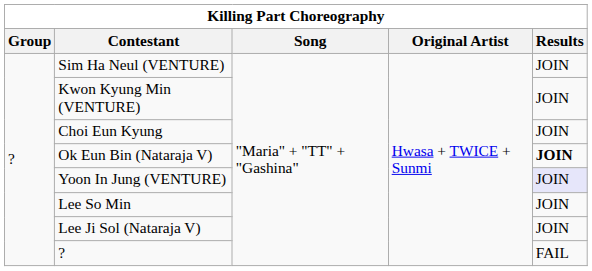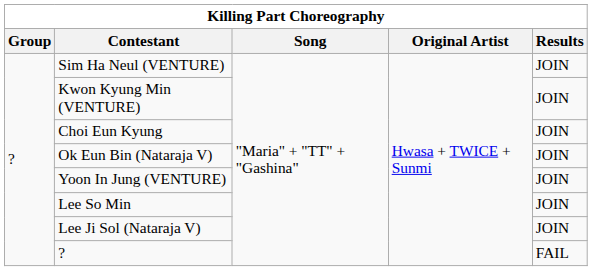(554, 155) bold -> (552, 155) normal
(552, 180) lavender background -> (552, 180) no background
